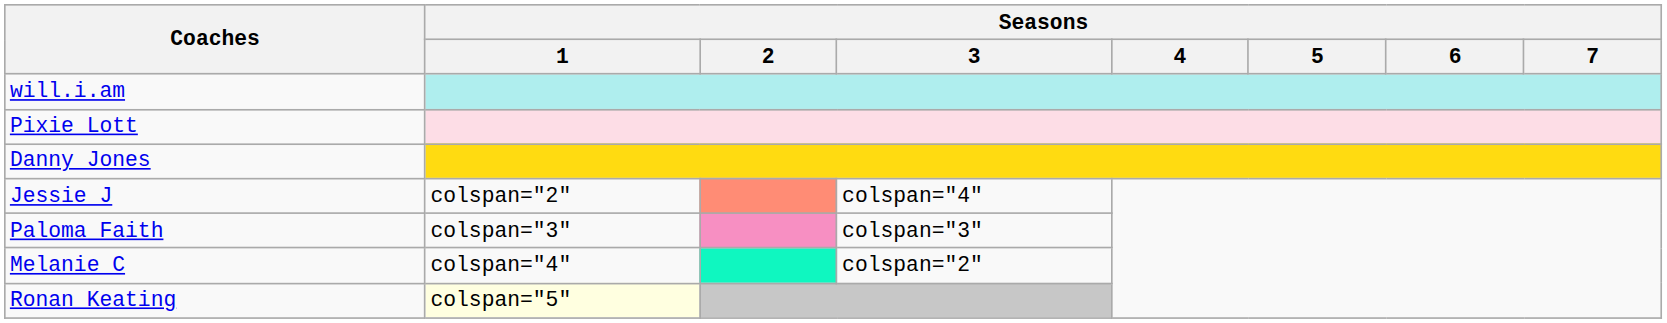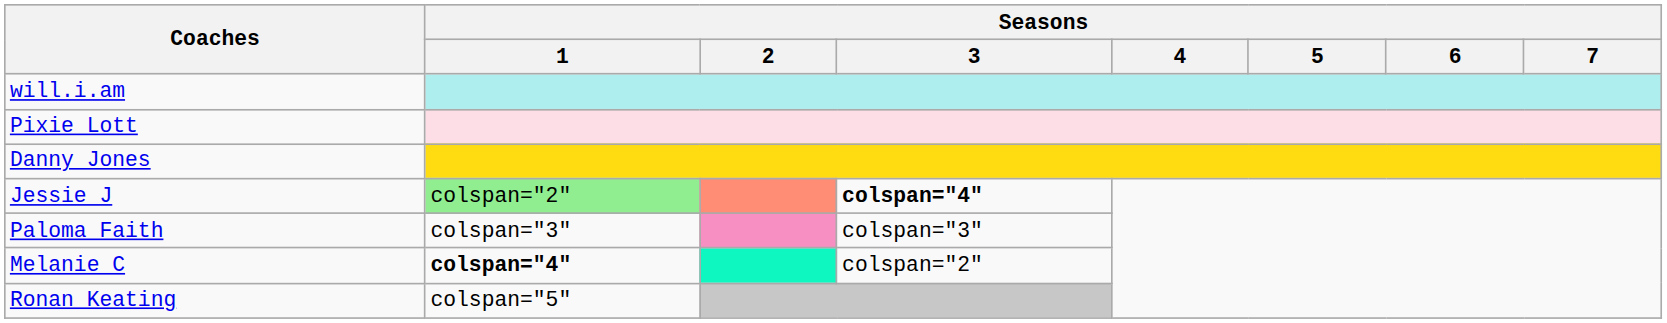(501, 196) no background -> (501, 196) lightgreen background
(912, 196) normal -> (912, 196) bold
(501, 265) normal -> (501, 265) bold
(501, 300) lightyellow background -> (501, 300) no background
